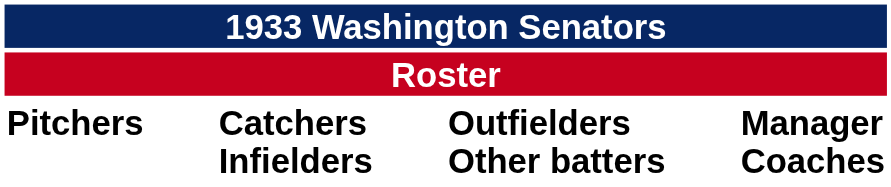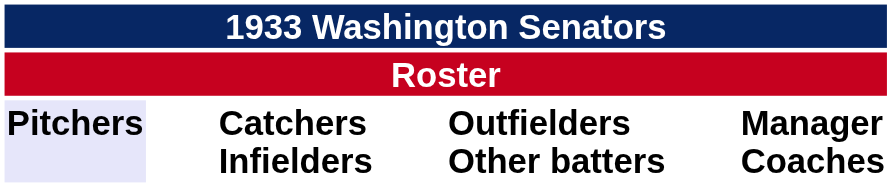(75, 122) no background -> (75, 122) lavender background
